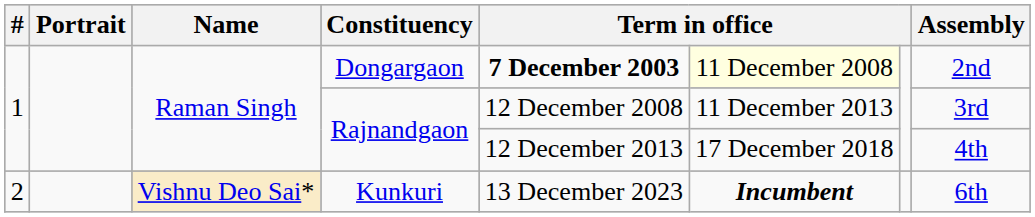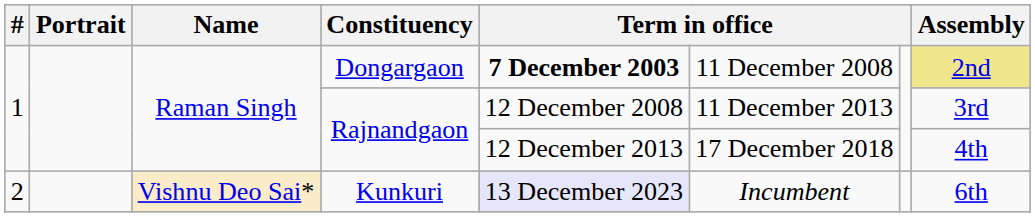(794, 66) lightyellow background -> (794, 66) no background
(971, 66) no background -> (971, 66) khaki background
(584, 190) no background -> (584, 190) lavender background
(794, 190) bold -> (794, 190) normal
